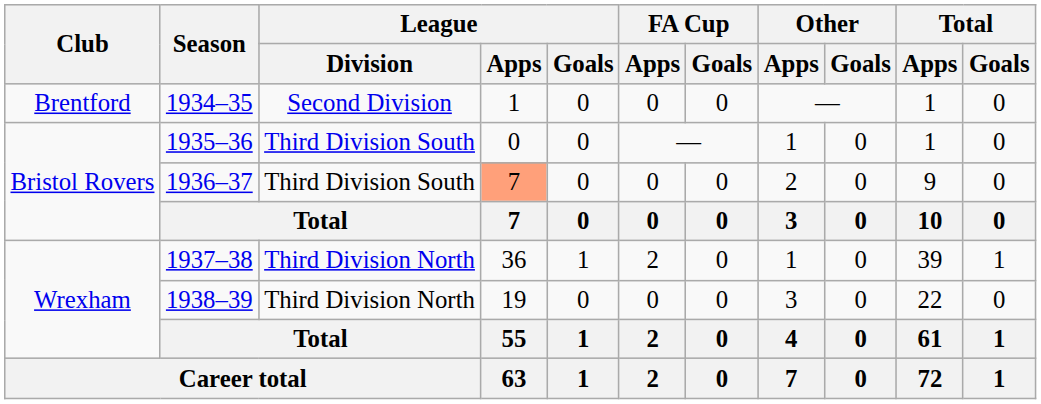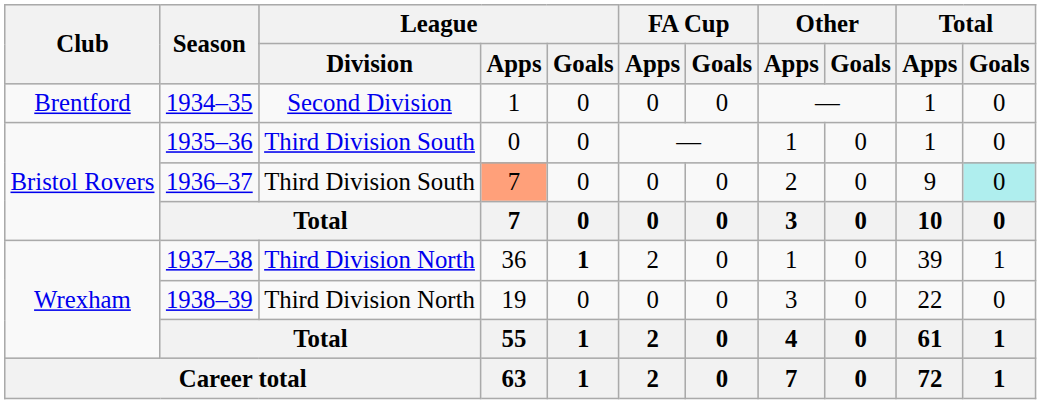(999, 181) no background -> (999, 181) paleturquoise background
(583, 260) normal -> (583, 260) bold
